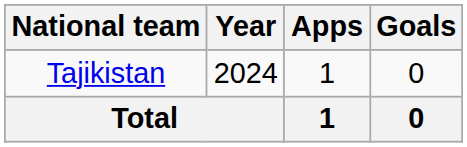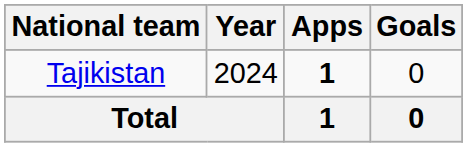(327, 73) normal -> (327, 73) bold
